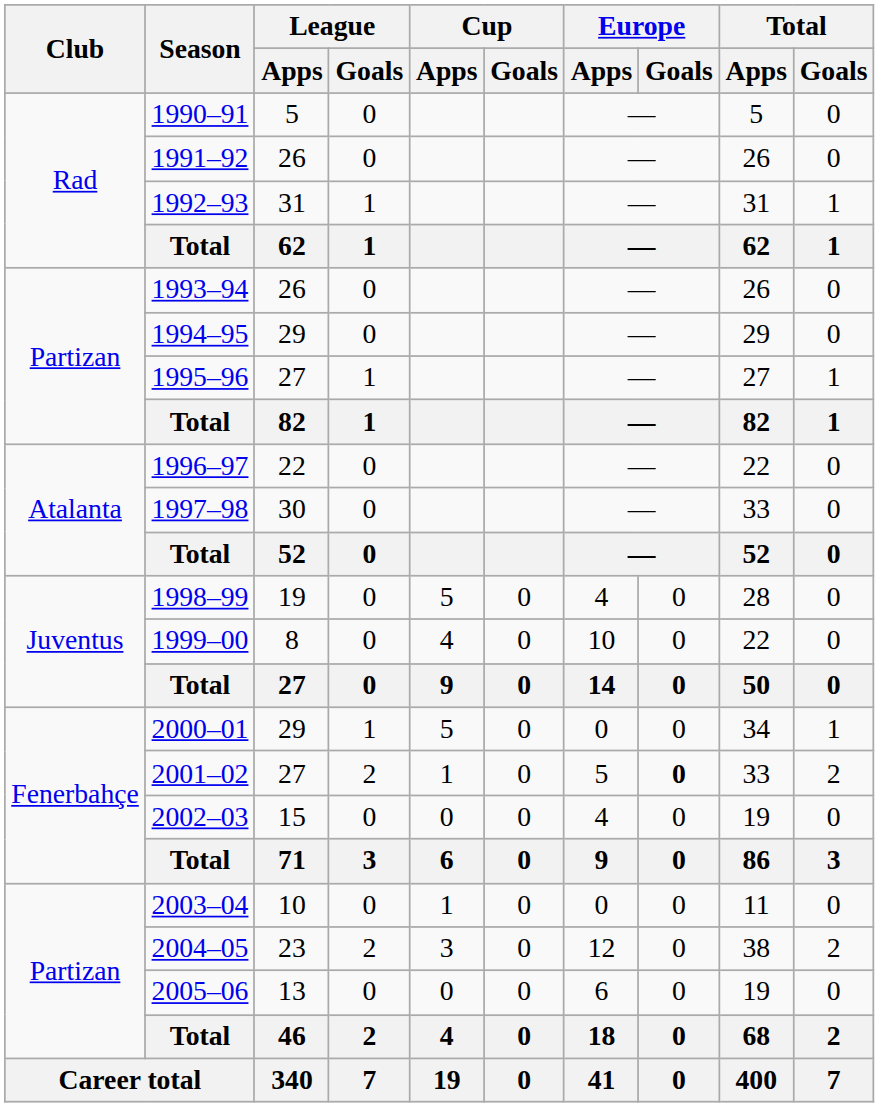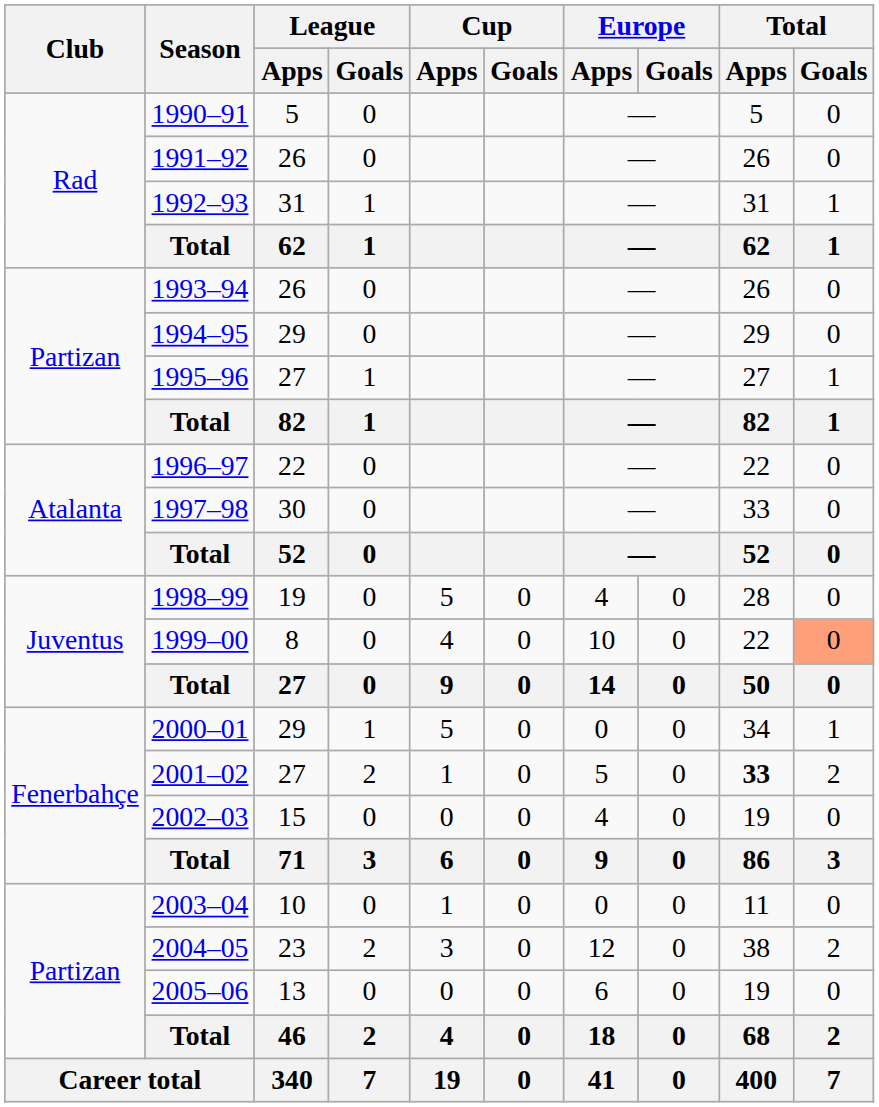(834, 641) no background -> (834, 641) lightsalmon background
(679, 772) bold -> (679, 772) normal
(756, 772) normal -> (756, 772) bold
